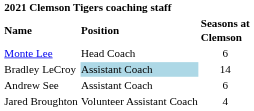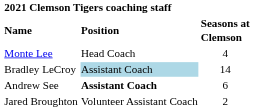(225, 53) 6 -> (225, 53) 4
(117, 85) normal -> (119, 85) bold
(225, 101) 4 -> (225, 101) 2
